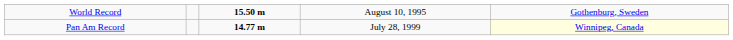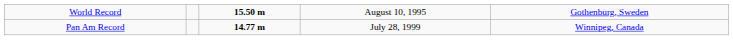(609, 27) lightyellow background -> (609, 27) no background
